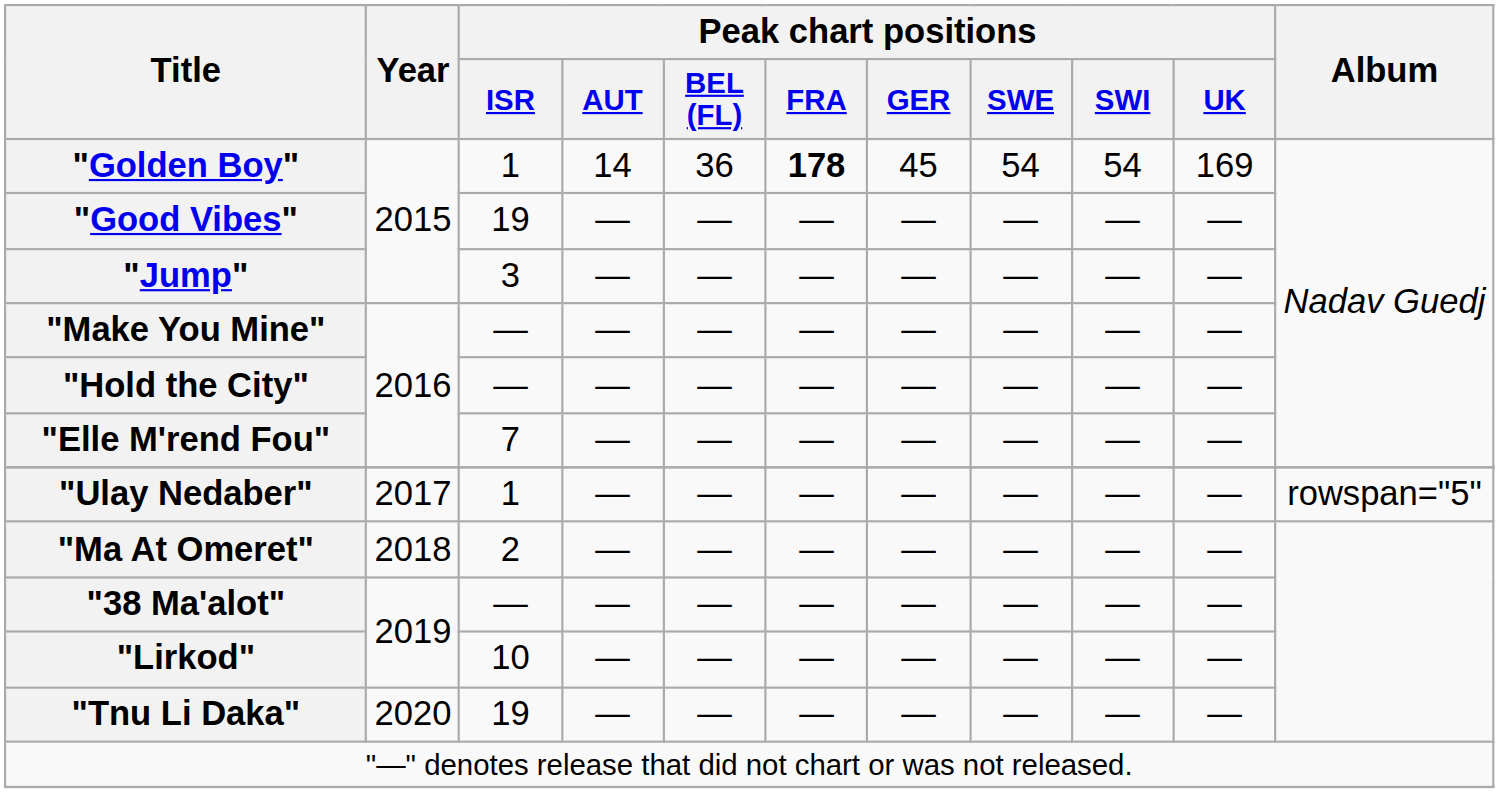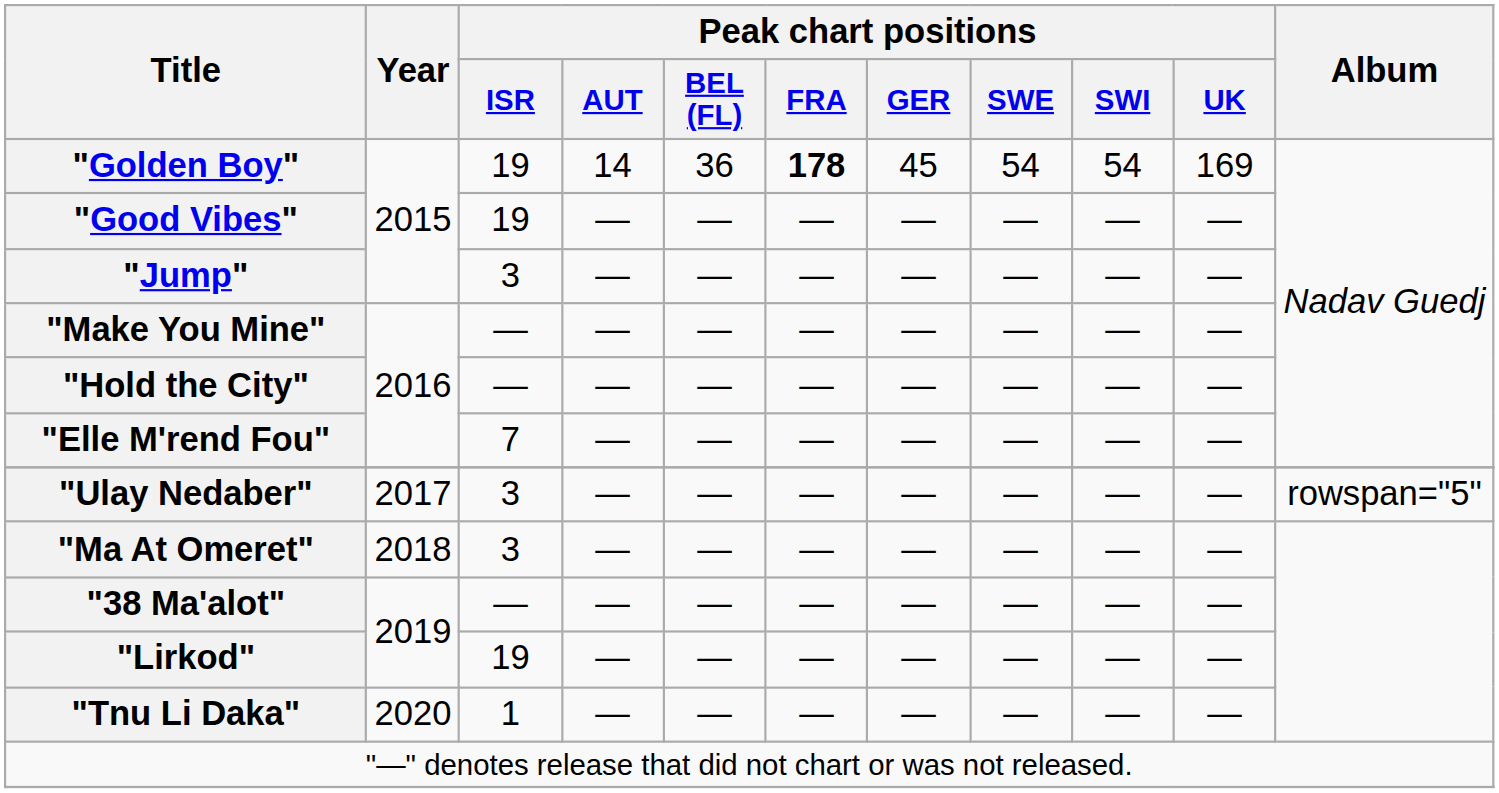(510, 165) 1 -> (510, 165) 19
(510, 494) 1 -> (510, 494) 3
(510, 549) 2 -> (510, 549) 3
(510, 658) 10 -> (510, 658) 19
(510, 713) 19 -> (510, 713) 1
